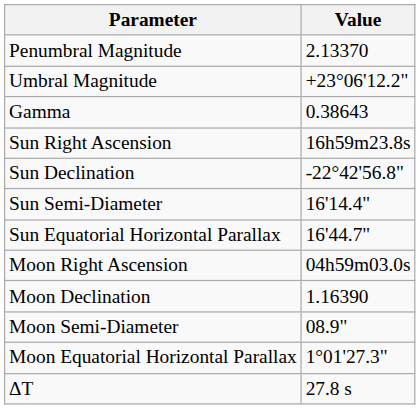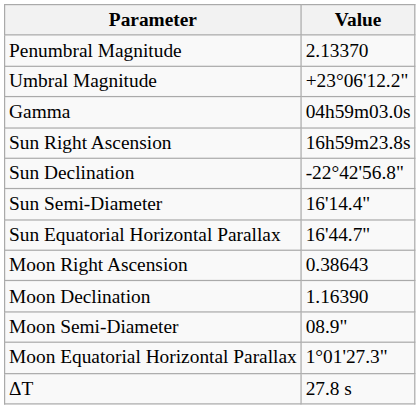(337, 111) 0.38643 -> (358, 111) 04h59m03.0s
(358, 265) 04h59m03.0s -> (337, 265) 0.38643
